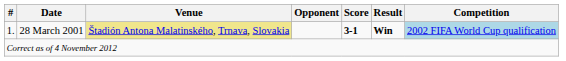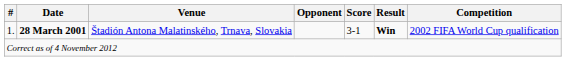(52, 30) normal -> (53, 30) bold
(189, 30) khaki background -> (192, 30) no background
(351, 30) bold -> (354, 30) normal
(481, 30) lightblue background -> (484, 30) no background
